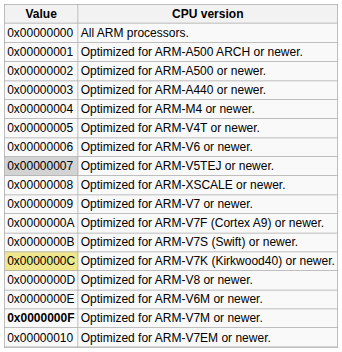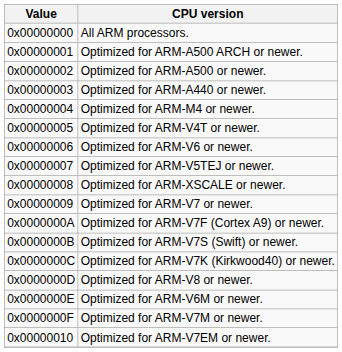(40, 166) lightgrey background -> (40, 166) no background
(41, 261) khaki background -> (41, 261) no background
(41, 318) bold -> (41, 318) normal
